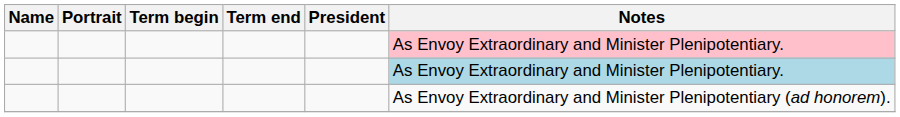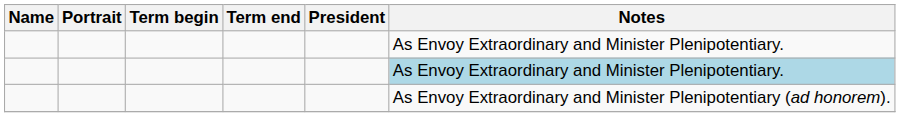(588, 44) pink background -> (588, 44) no background
